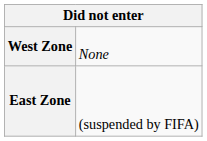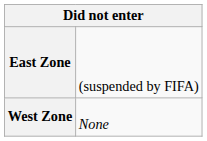rows swapped: (40, 46) <-> (40, 101)
